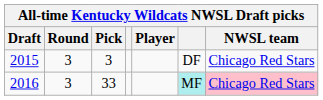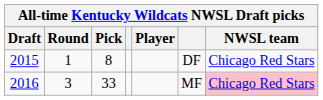(68, 60) 3 -> (68, 60) 1
(109, 60) 3 -> (109, 60) 8
(192, 83) paleturquoise background -> (192, 83) no background
